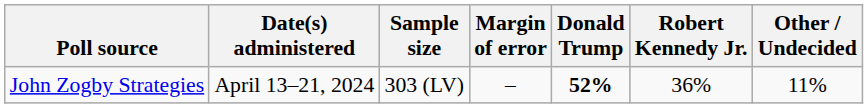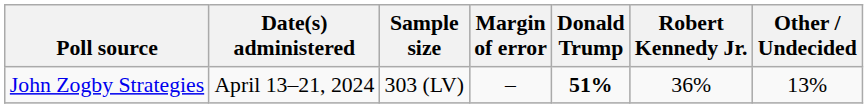(591, 84) 52% -> (591, 84) 51%
(807, 84) 11% -> (807, 84) 13%
